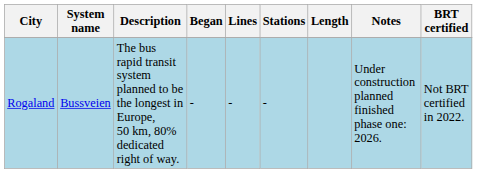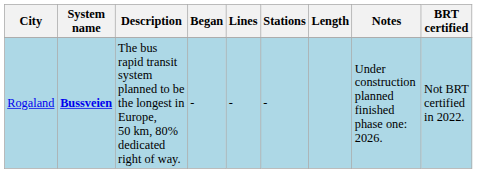(85, 103) normal -> (86, 103) bold
